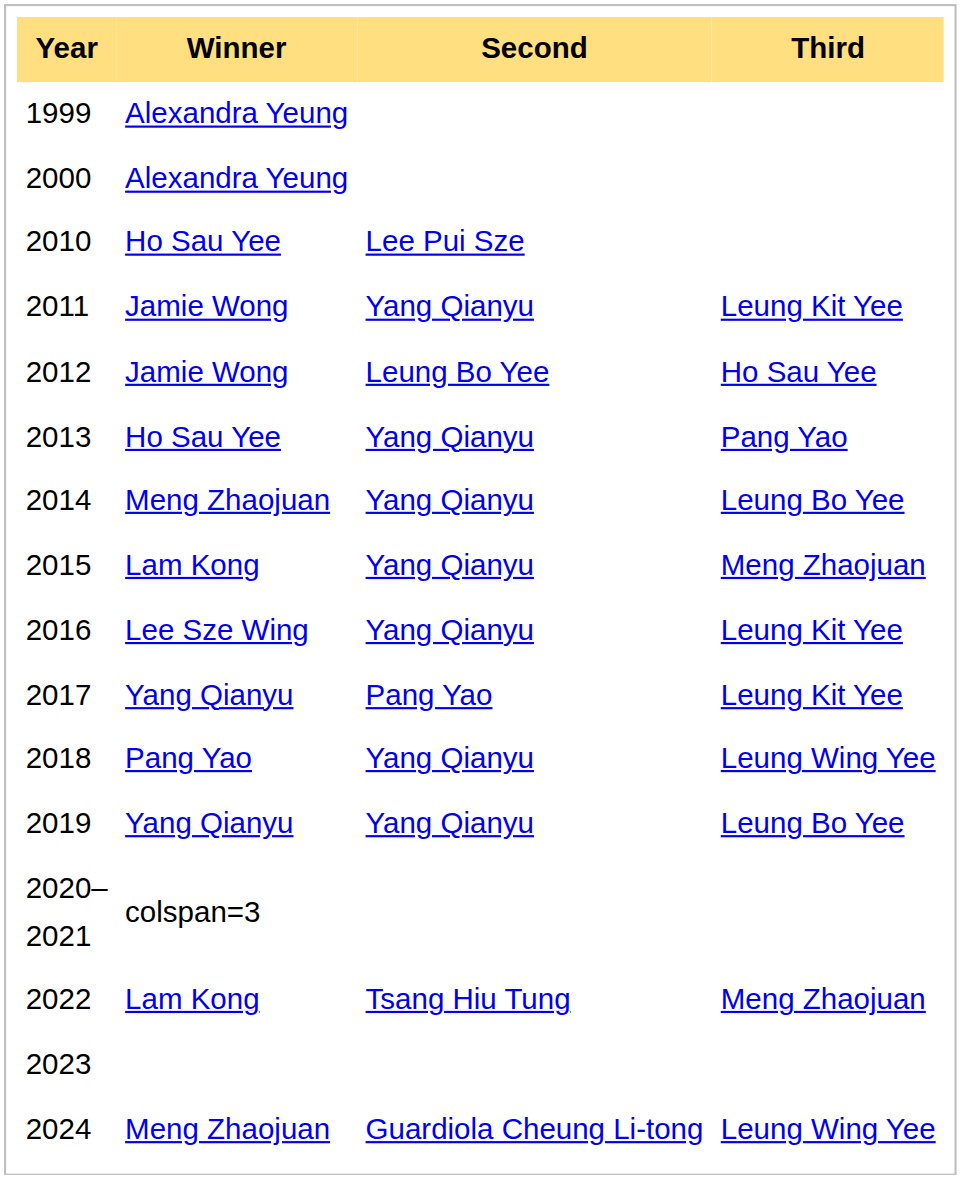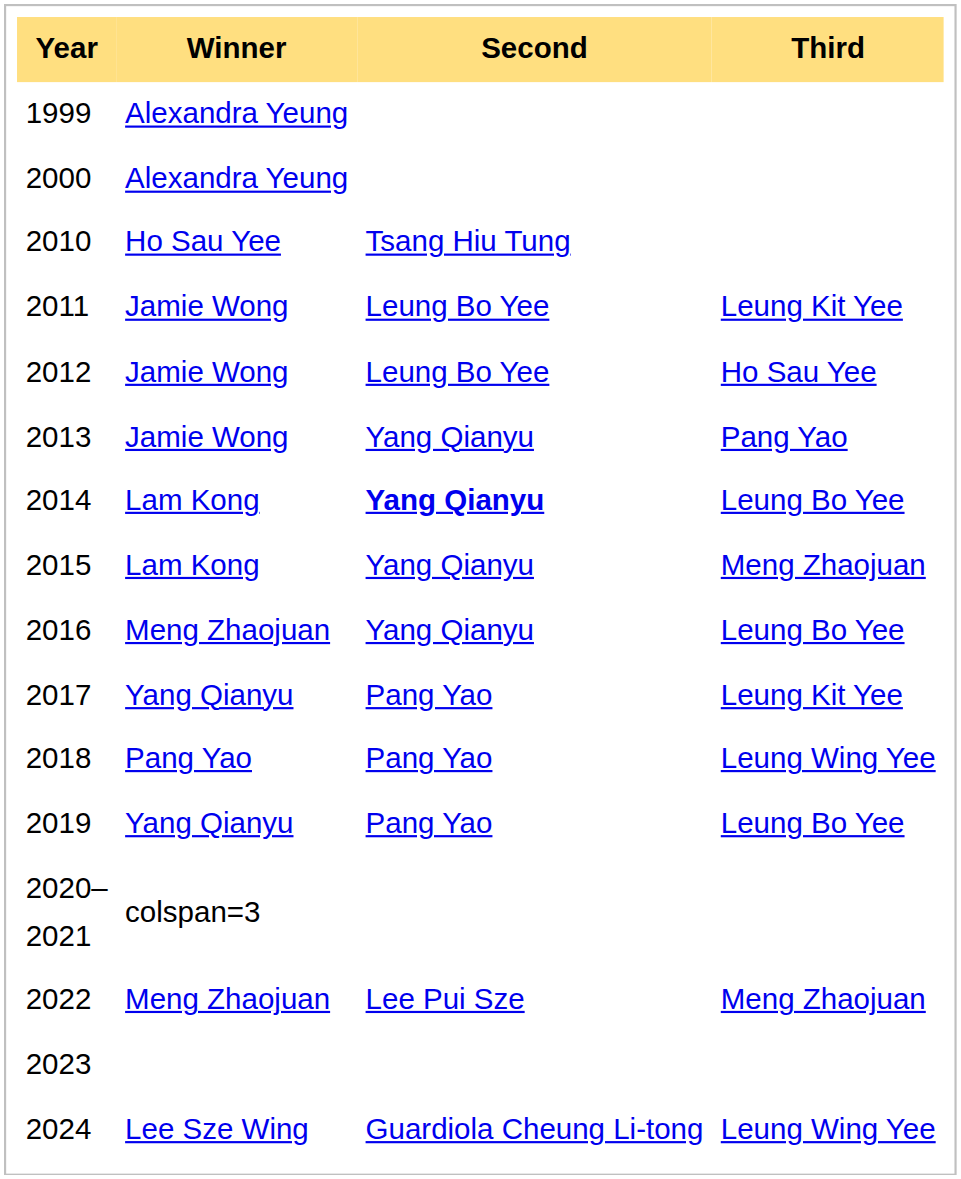(445, 242) Lee Pui Sze -> (468, 242) Tsang Hiu Tung
(450, 307) Yang Qianyu -> (457, 307) Leung Bo Yee
(203, 436) Ho Sau Yee -> (207, 436) Jamie Wong
(228, 501) Meng Zhaojuan -> (192, 501) Lam Kong
(450, 501) normal -> (455, 501) bold
(217, 630) Lee Sze Wing -> (228, 630) Meng Zhaojuan
(812, 630) Leung Kit Yee -> (813, 630) Leung Bo Yee
(450, 759) Yang Qianyu -> (429, 759) Pang Yao
(450, 824) Yang Qianyu -> (429, 824) Pang Yao
(192, 1000) Lam Kong -> (228, 1000) Meng Zhaojuan
(468, 1000) Tsang Hiu Tung -> (445, 1000) Lee Pui Sze
(228, 1129) Meng Zhaojuan -> (217, 1129) Lee Sze Wing
